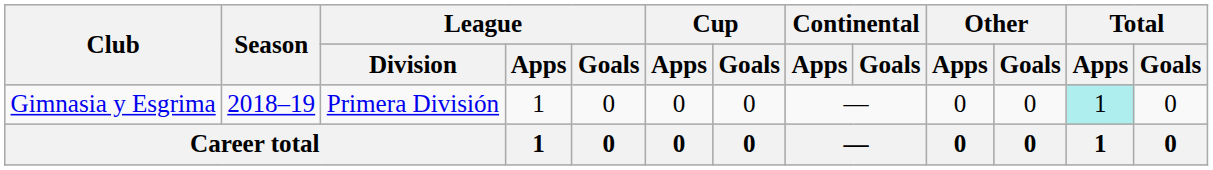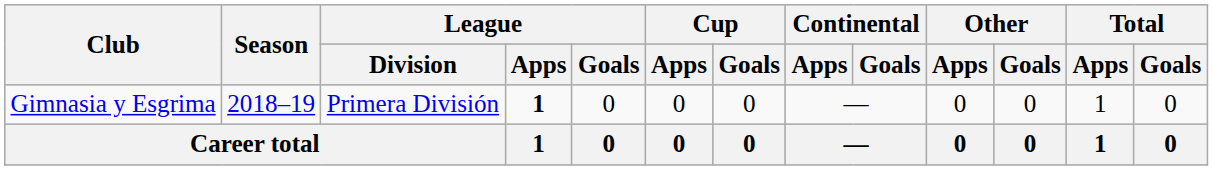(539, 104) normal -> (539, 104) bold
(1100, 104) paleturquoise background -> (1100, 104) no background
